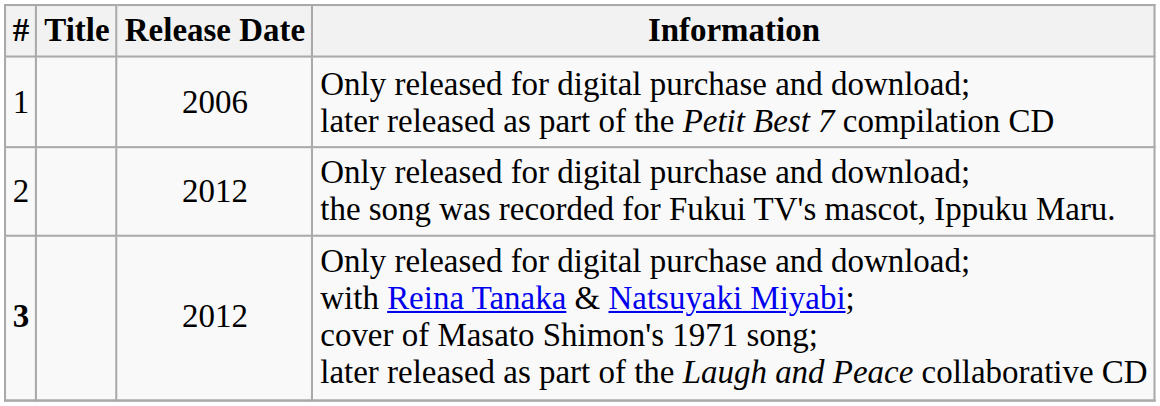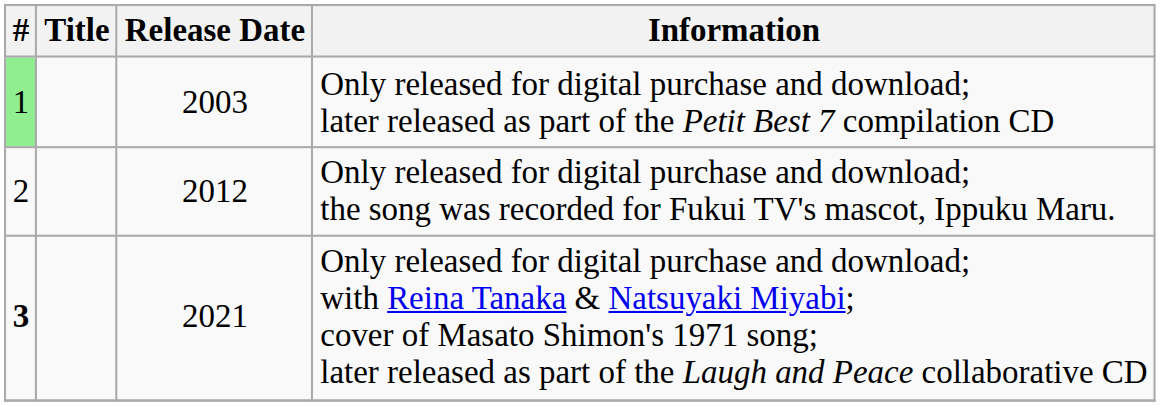(21, 101) no background -> (21, 101) lightgreen background
(215, 101) 2006 -> (215, 101) 2003
(215, 317) 2012 -> (215, 317) 2021
